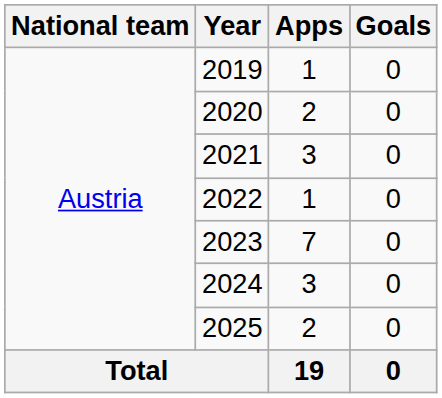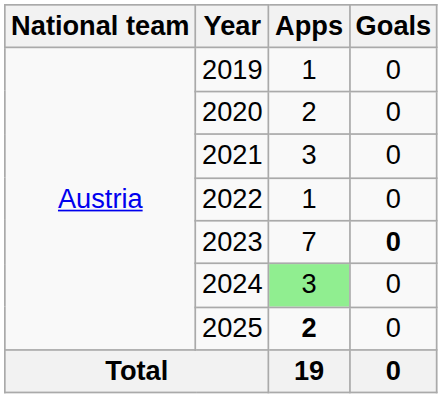(393, 241) normal -> (393, 241) bold
(309, 284) no background -> (309, 284) lightgreen background
(309, 328) normal -> (309, 328) bold
